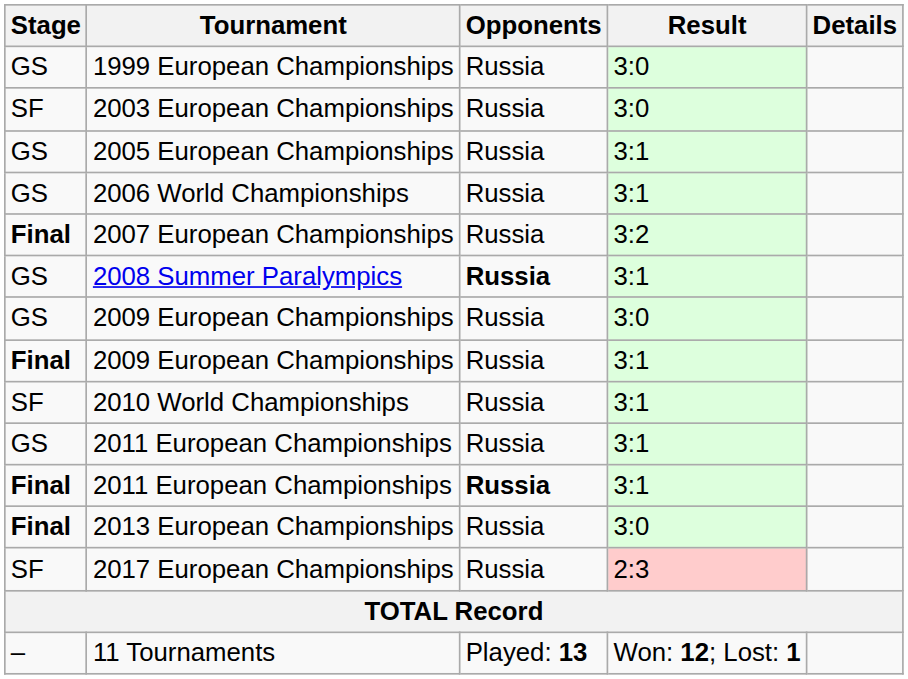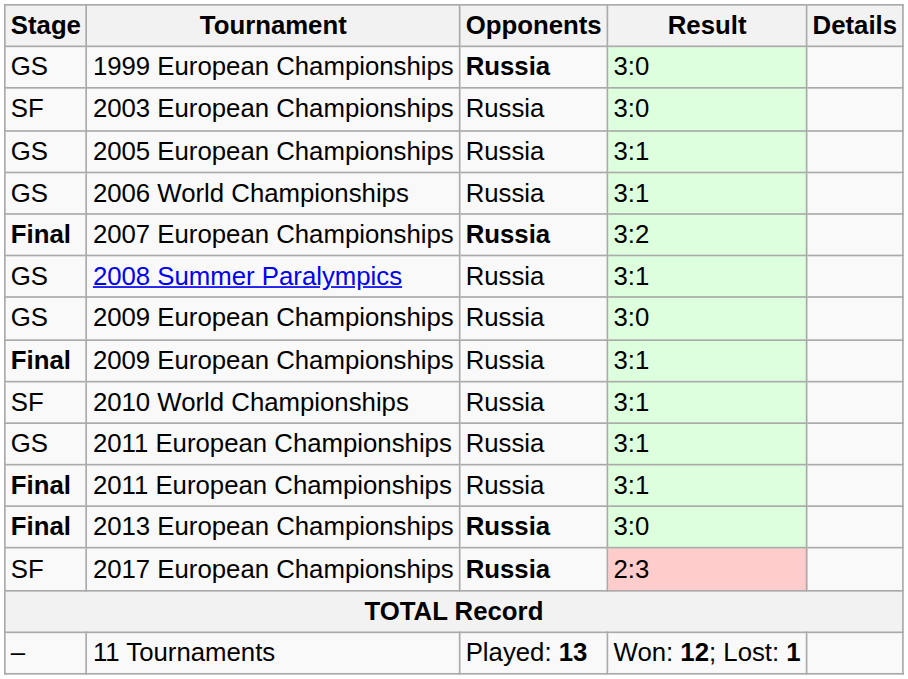(505, 66) normal -> (508, 66) bold
(505, 233) normal -> (508, 233) bold
(508, 275) bold -> (505, 275) normal
(508, 484) bold -> (505, 484) normal
(505, 526) normal -> (508, 526) bold
(505, 568) normal -> (508, 568) bold
